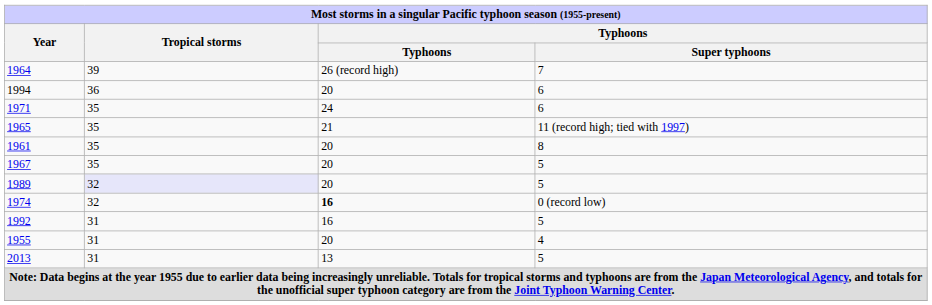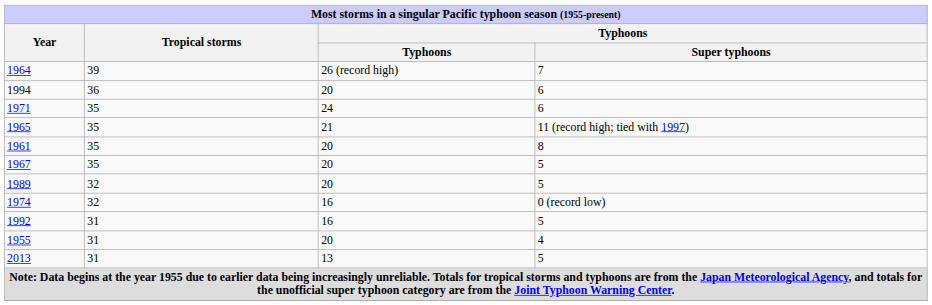(93, 183) lavender background -> (93, 183) no background
(327, 202) bold -> (327, 202) normal
